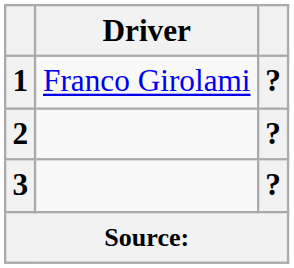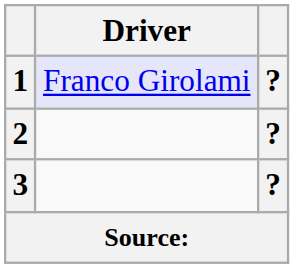(147, 81) no background -> (147, 81) lavender background
